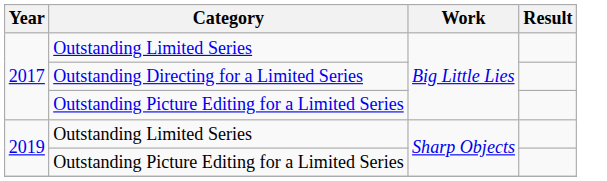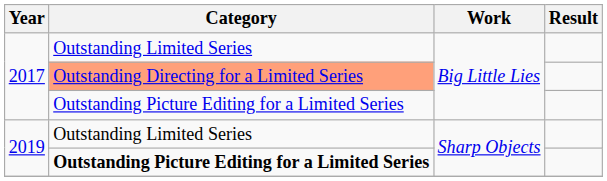(208, 76) no background -> (208, 76) lightsalmon background
(228, 162) normal -> (241, 162) bold
